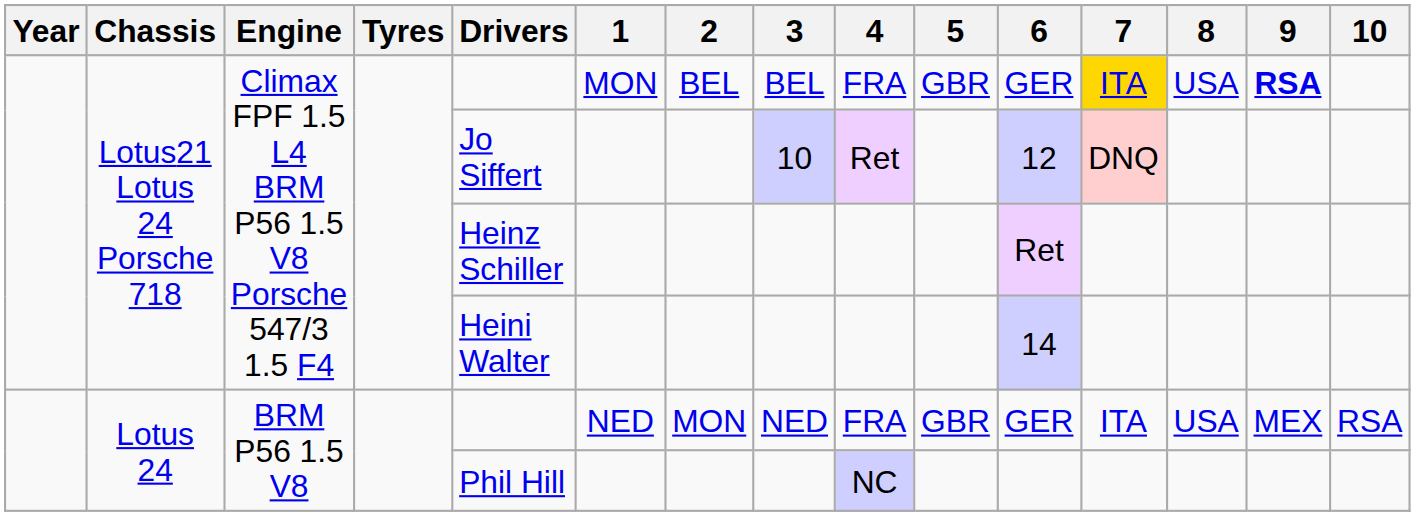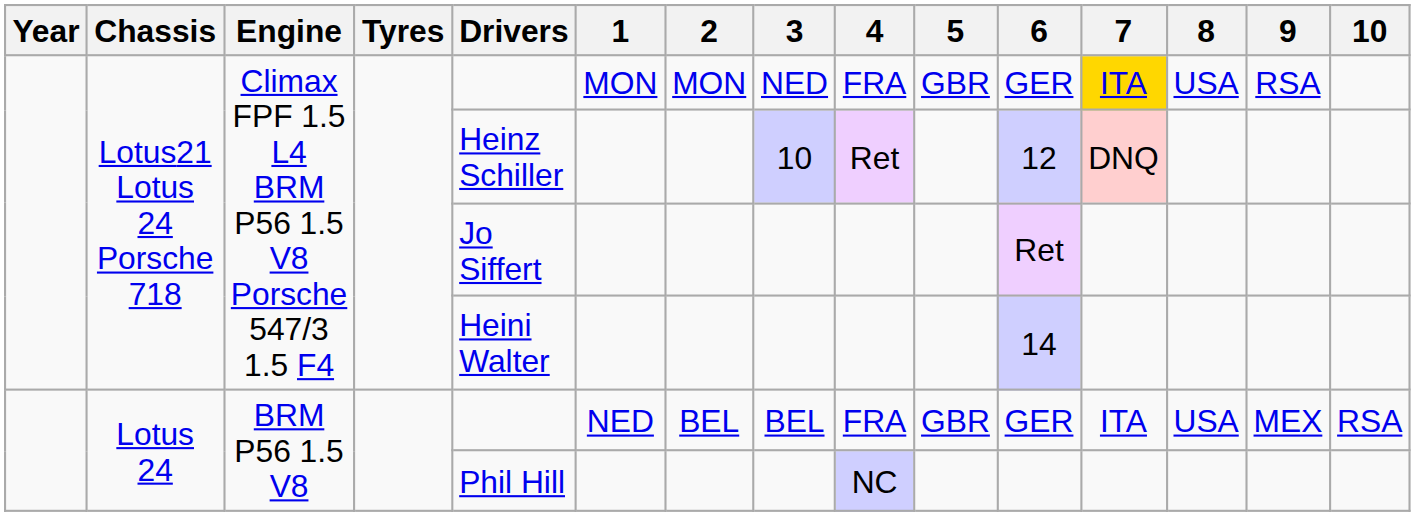(709, 83) BEL -> (709, 83) MON
(795, 83) BEL -> (795, 83) NED
(1288, 83) bold -> (1288, 83) normal
(500, 157) Jo Siffert -> (511, 157) Heinz Schiller
(511, 250) Heinz Schiller -> (500, 250) Jo Siffert
(709, 420) MON -> (709, 420) BEL
(795, 420) NED -> (795, 420) BEL
